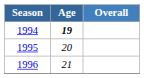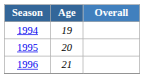(67, 30) bold -> (67, 30) normal
